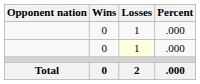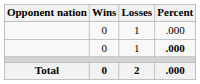(137, 48) lightyellow background -> (137, 48) no background
(175, 48) normal -> (175, 48) bold
